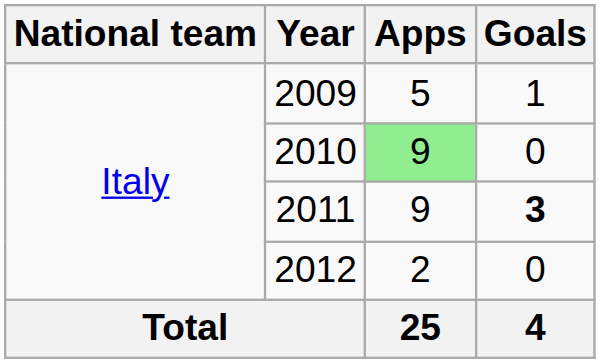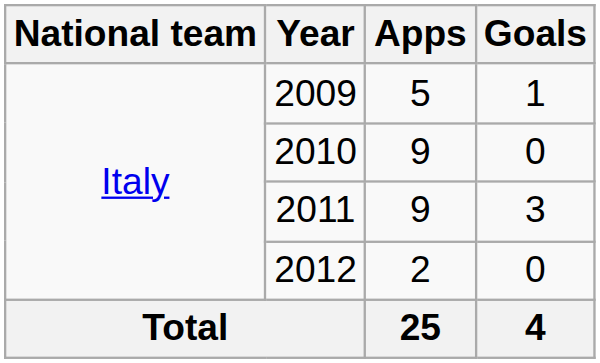(420, 151) lightgreen background -> (420, 151) no background
(535, 210) bold -> (535, 210) normal
